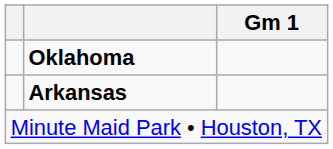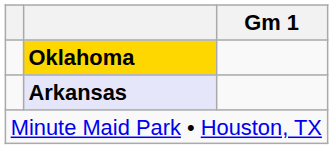(81, 58) no background -> (81, 58) gold background
(78, 92) no background -> (78, 92) lavender background
